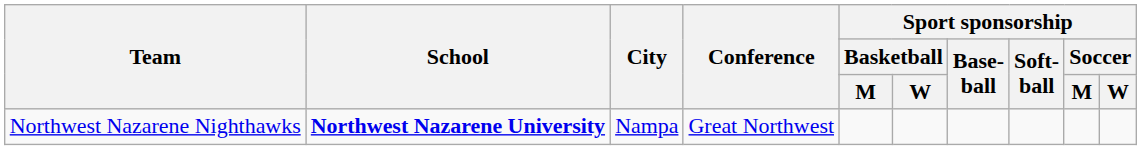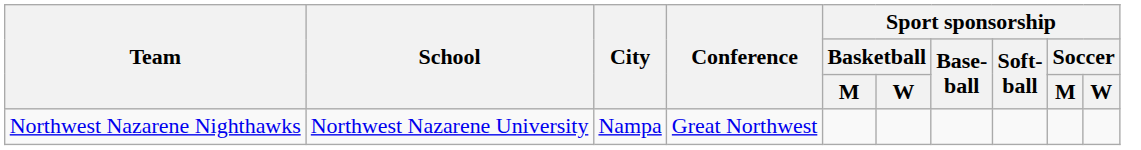(458, 126) bold -> (450, 126) normal
